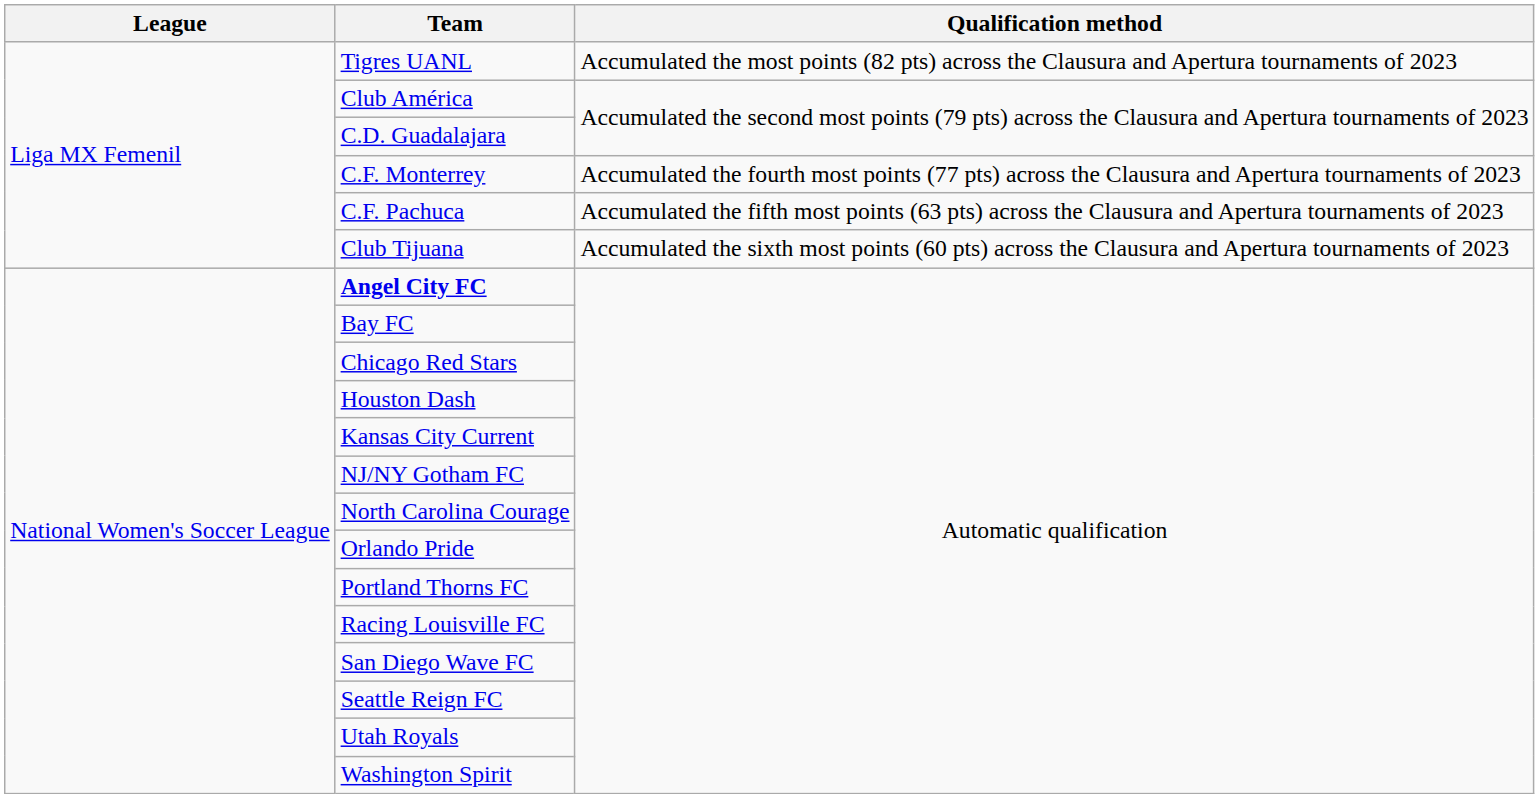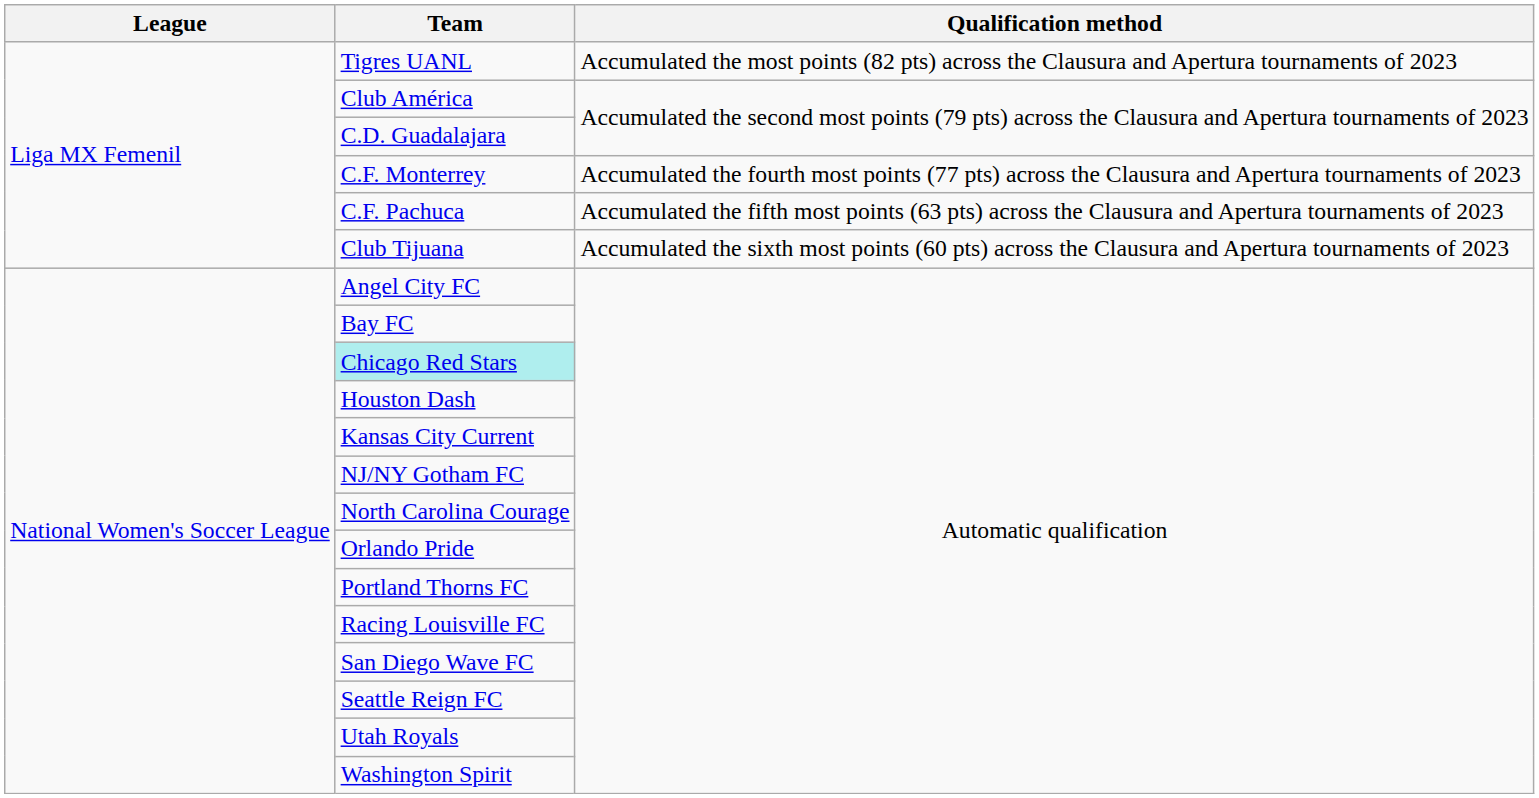(414, 286) bold -> (410, 286) normal
(429, 361) no background -> (429, 361) paleturquoise background
